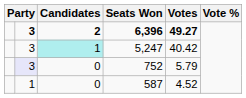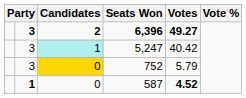(32, 66) lavender background -> (32, 66) no background
(97, 66) no background -> (97, 66) gold background
(32, 84) normal -> (32, 84) bold
(187, 84) normal -> (187, 84) bold
